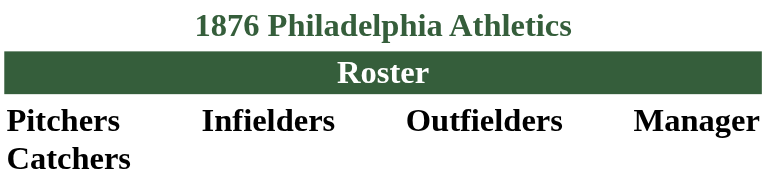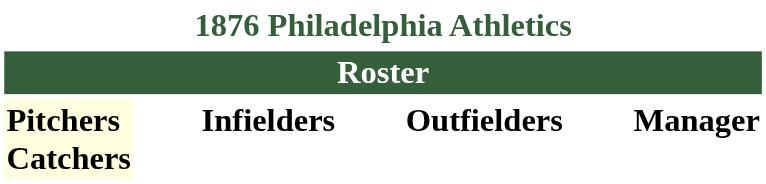(69, 138) no background -> (69, 138) lightyellow background
